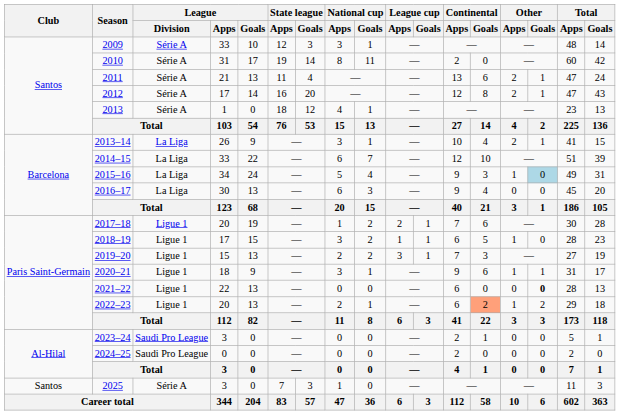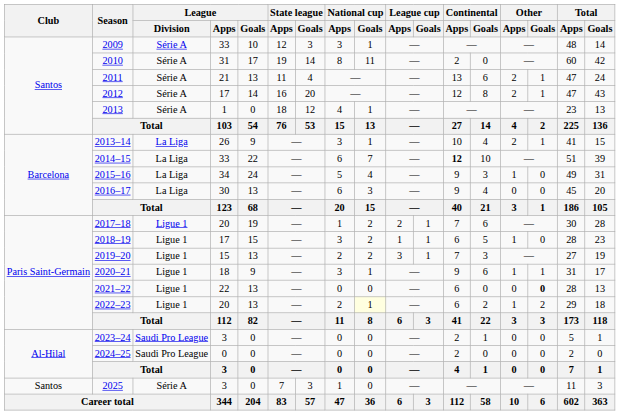(457, 158) normal -> (457, 158) bold
(543, 175) lightblue background -> (543, 175) no background
(370, 304) no background -> (370, 304) lightyellow background
(485, 304) lightsalmon background -> (485, 304) no background
